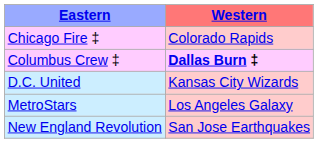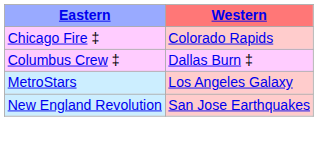(213, 60) bold -> (211, 60) normal
- row: (44, 82)
